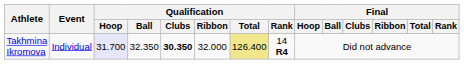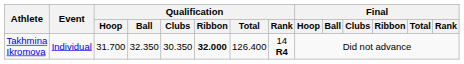(111, 47) lavender background -> (111, 47) no background
(178, 47) bold -> (178, 47) normal
(212, 47) normal -> (212, 47) bold
(249, 47) khaki background -> (249, 47) no background
